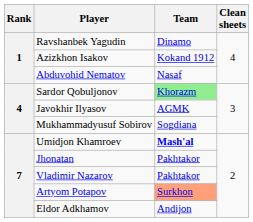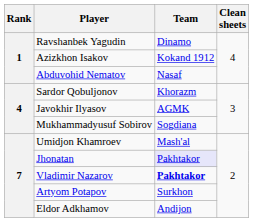(177, 91) lightgreen background -> (177, 91) no background
(175, 141) bold -> (174, 141) normal
(178, 158) no background -> (178, 158) lavender background
(178, 175) normal -> (181, 175) bold
(175, 192) lightsalmon background -> (175, 192) no background
